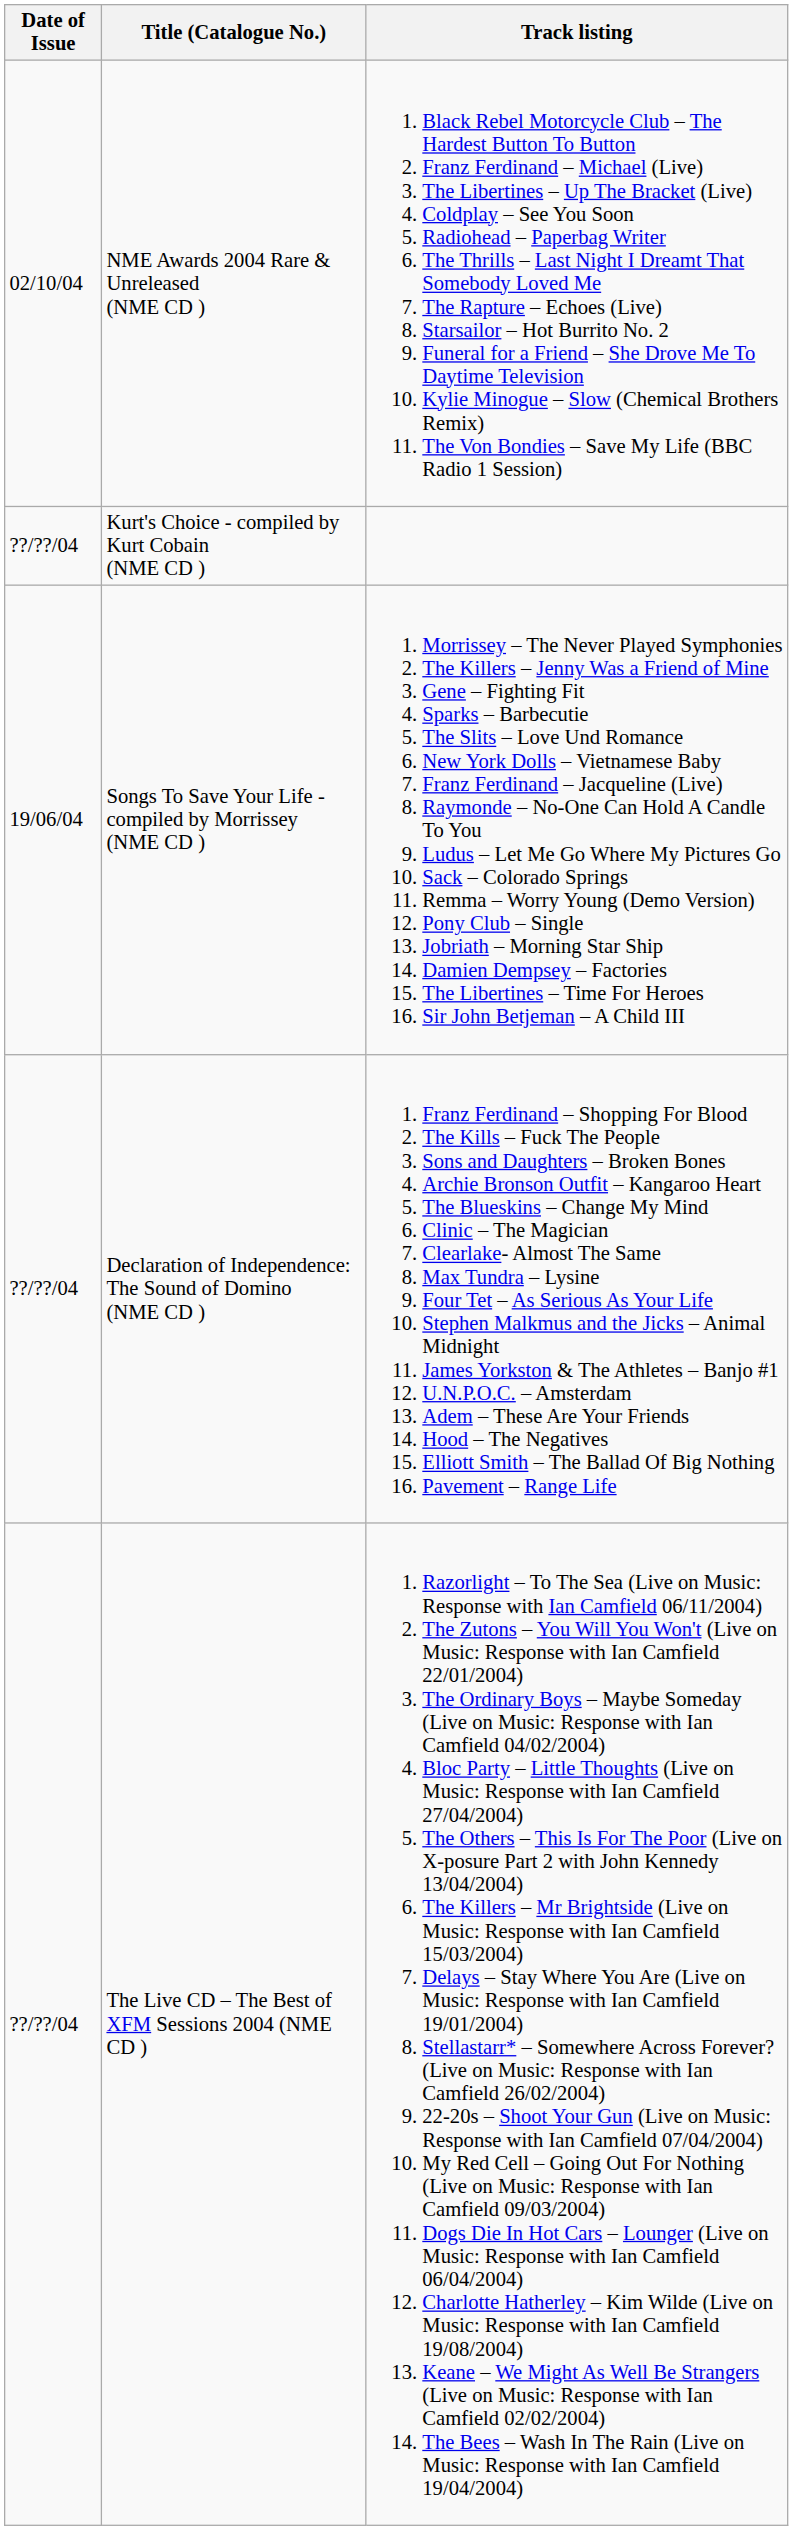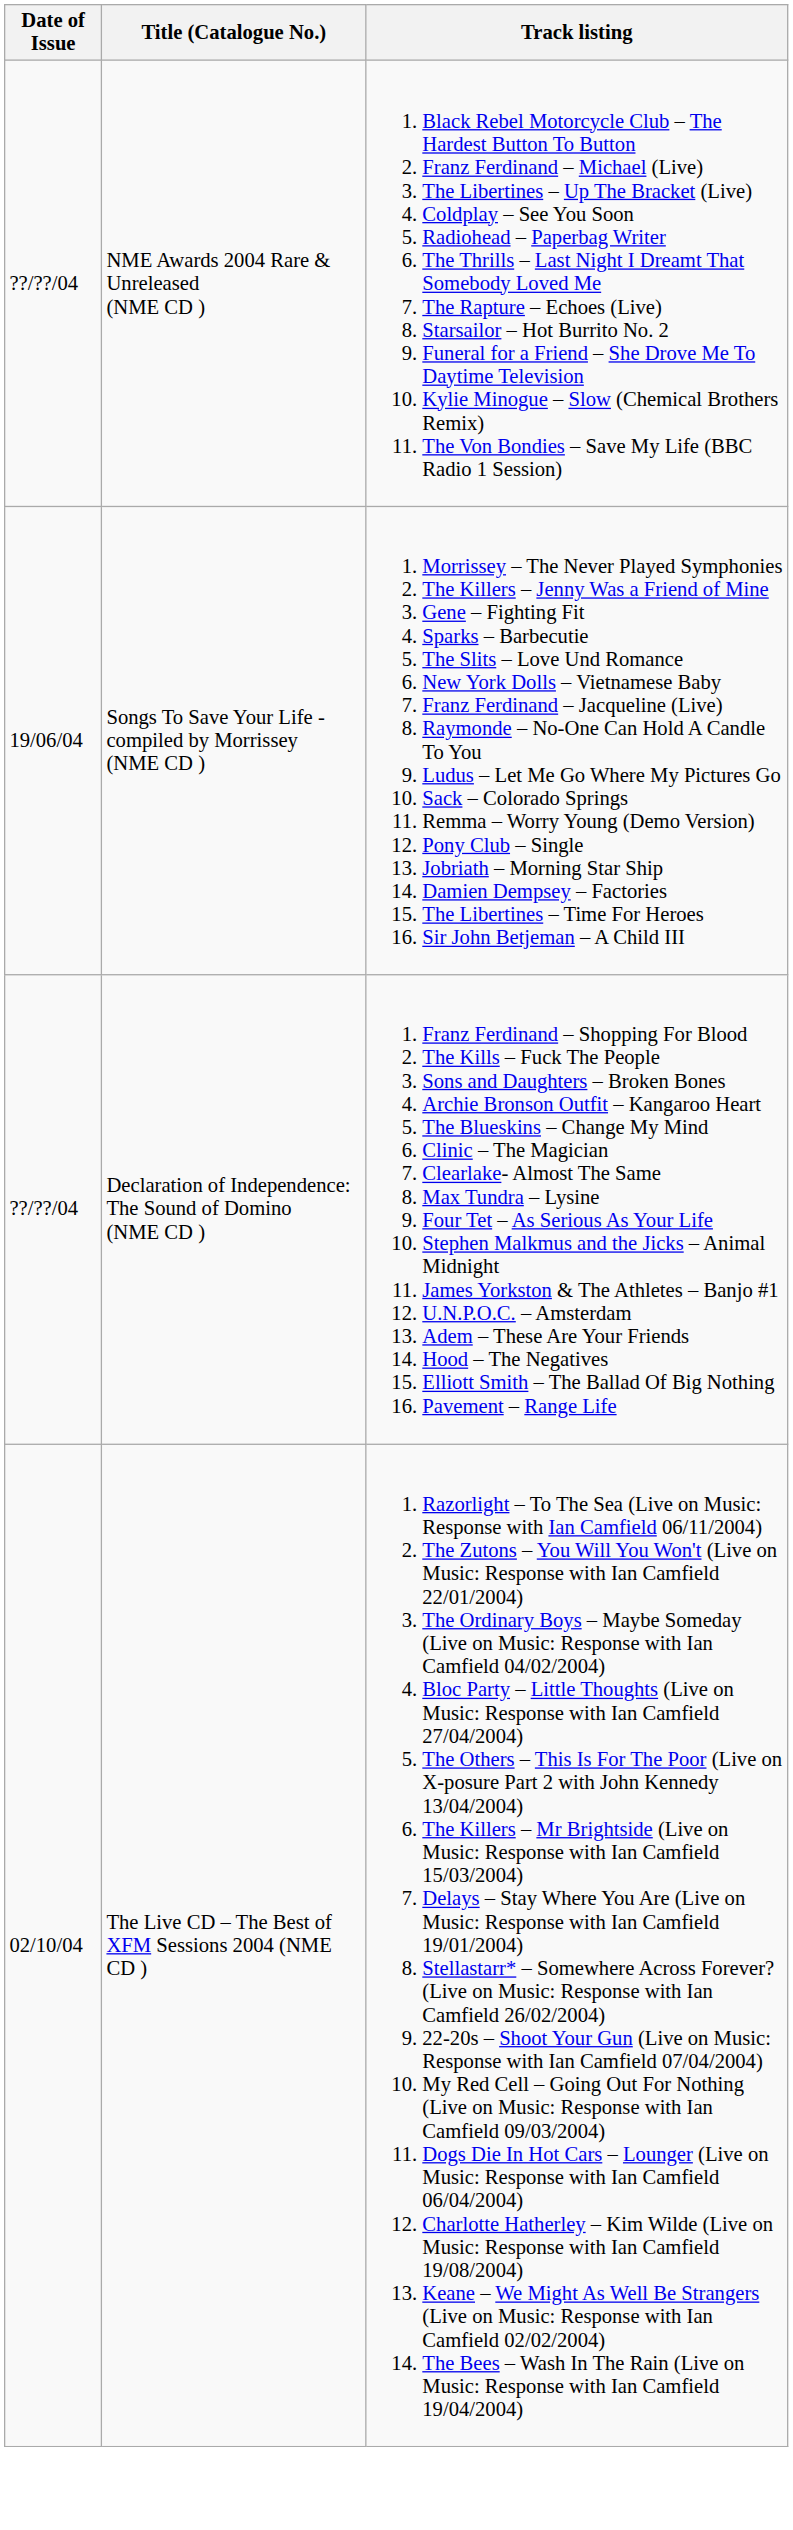(46, 283) 02/10/04 -> (44, 283) ??/??/04
- row: (223, 545)
(44, 2024) ??/??/04 -> (46, 1944) 02/10/04
